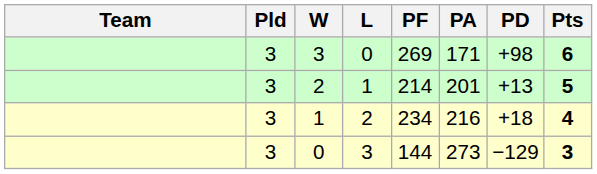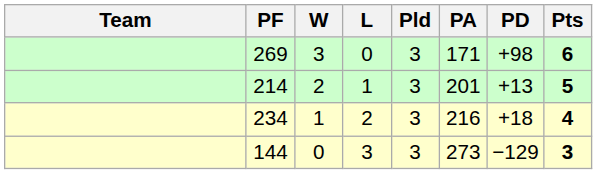columns swapped: (270, 20) <-> (415, 20)
